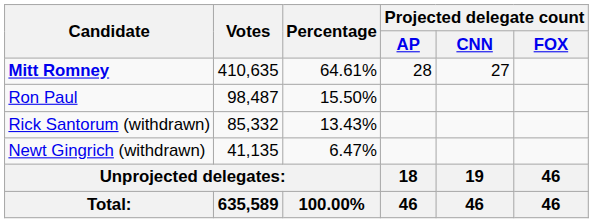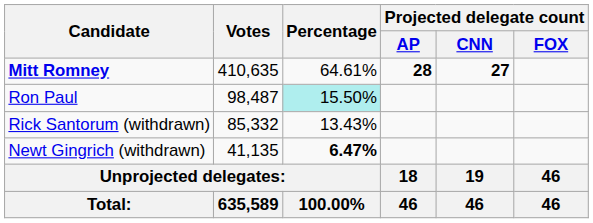(422, 71) normal -> (422, 71) bold
(500, 71) normal -> (500, 71) bold
(348, 97) no background -> (348, 97) paleturquoise background
(353, 151) normal -> (353, 151) bold
